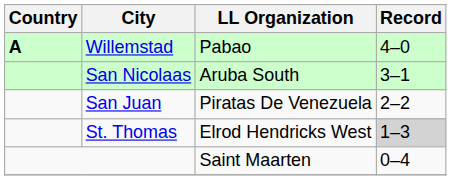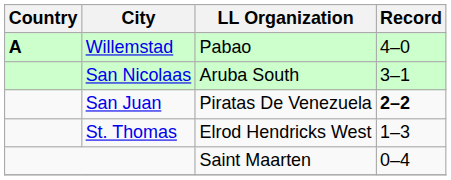(395, 103) normal -> (395, 103) bold
(395, 132) lightgrey background -> (395, 132) no background
